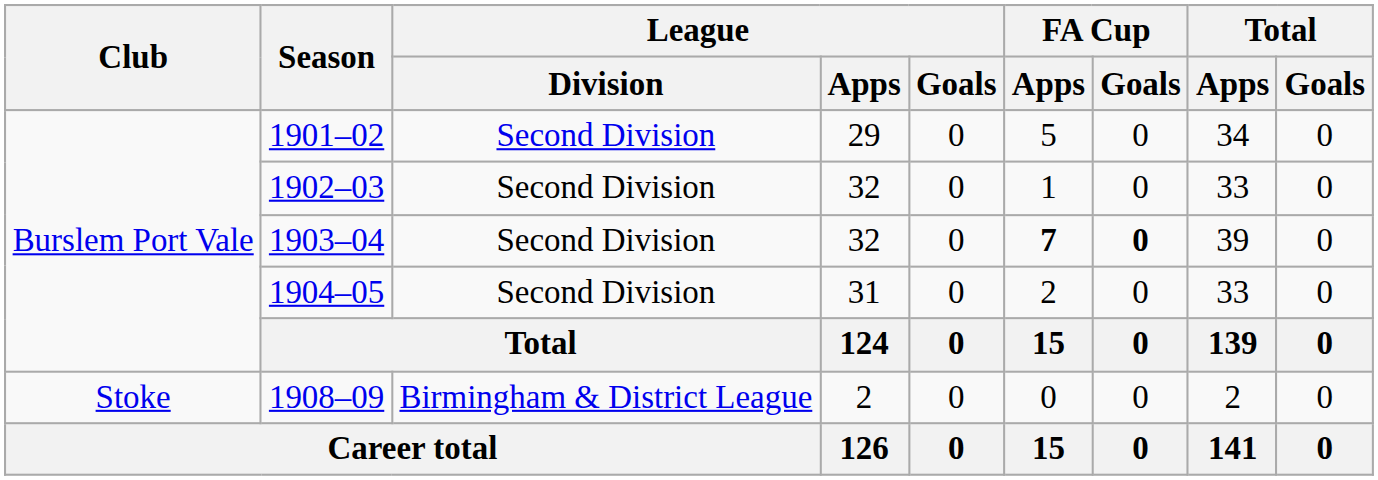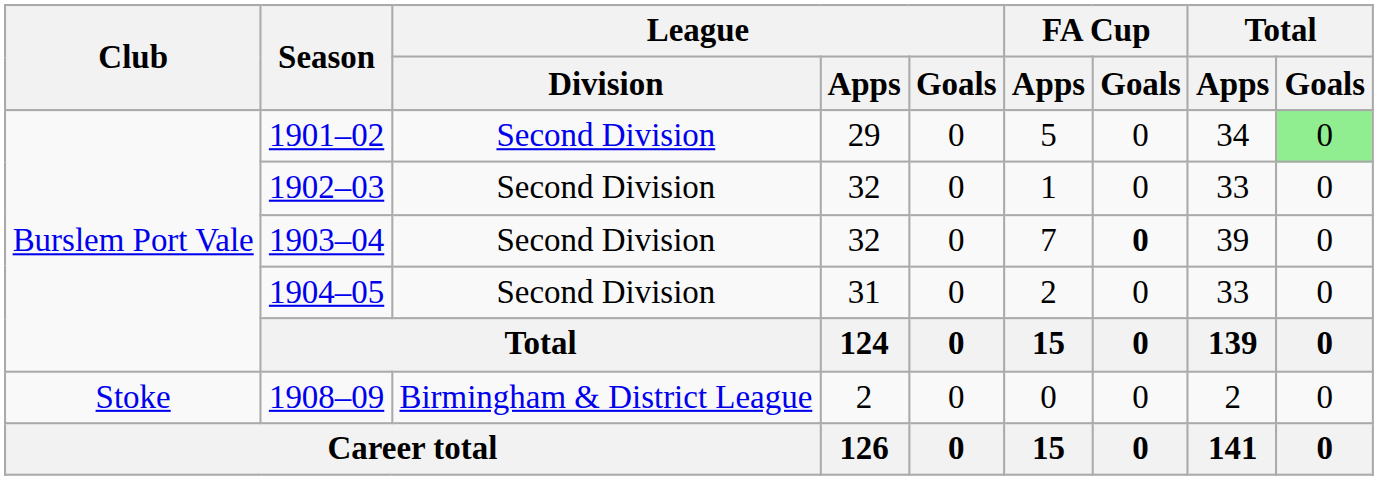(1325, 135) no background -> (1325, 135) lightgreen background
(1048, 239) bold -> (1048, 239) normal
